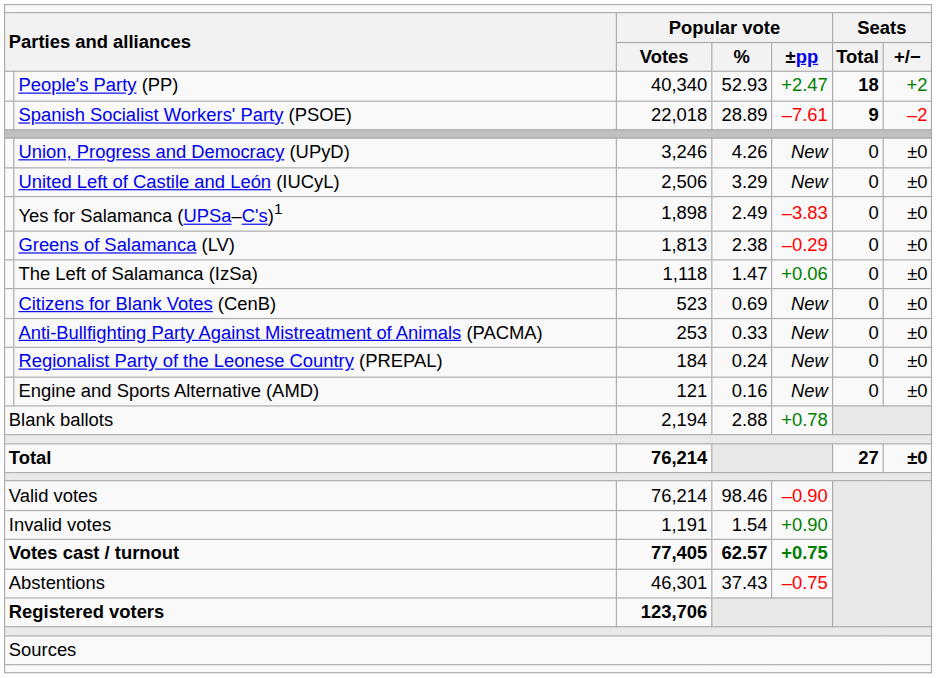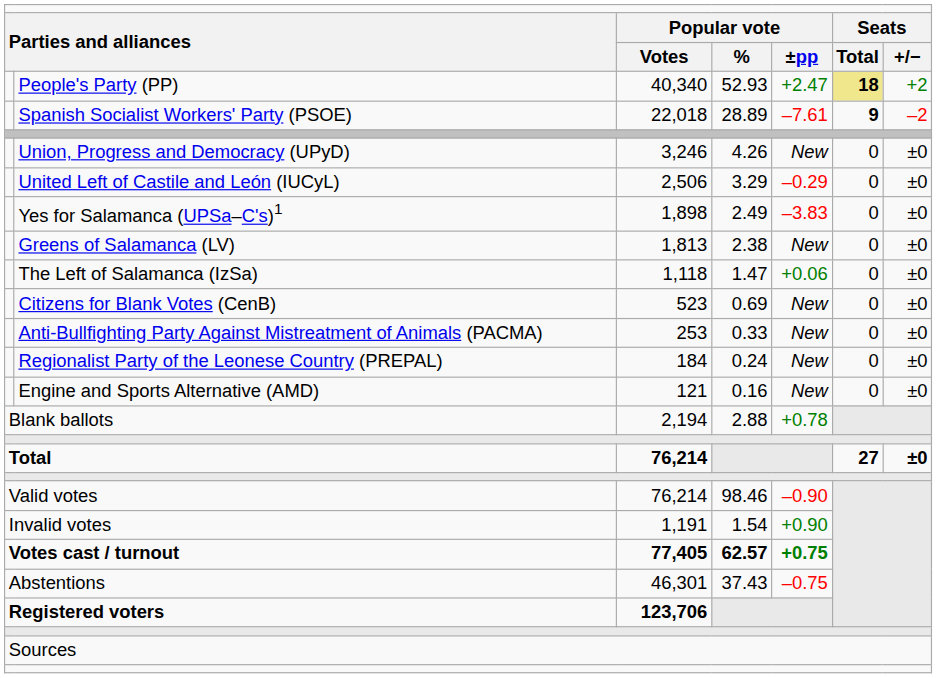(869, 85) no background -> (869, 85) khaki background
(809, 181) New -> (805, 181) –0.29
(805, 245) –0.29 -> (809, 245) New
